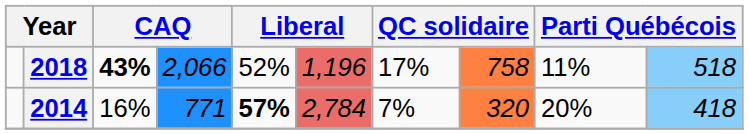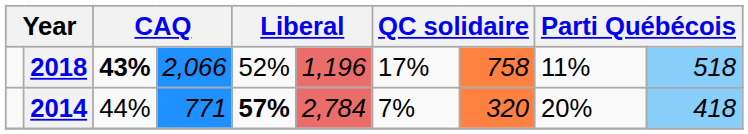(125, 108) 16% -> (125, 108) 44%
